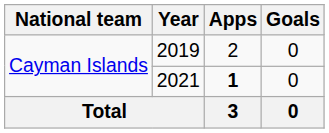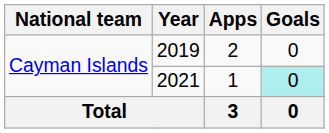(233, 81) bold -> (233, 81) normal
(293, 81) no background -> (293, 81) paleturquoise background
